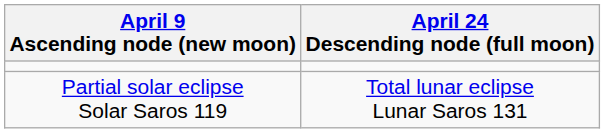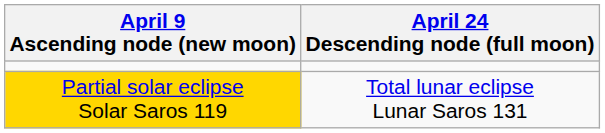(153, 99) no background -> (153, 99) gold background
